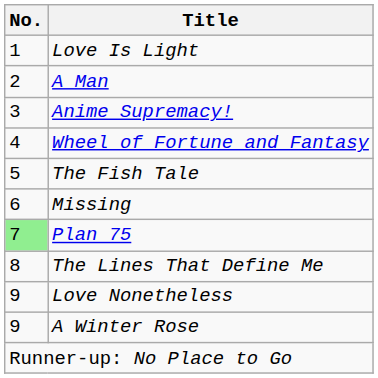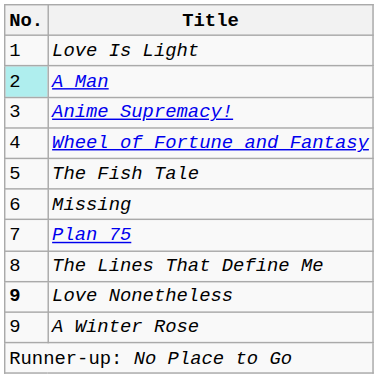(15, 82) no background -> (15, 82) paleturquoise background
(15, 235) lightgreen background -> (15, 235) no background
(15, 297) normal -> (15, 297) bold
